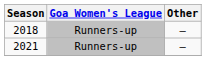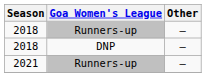+ row: (26, 47)
